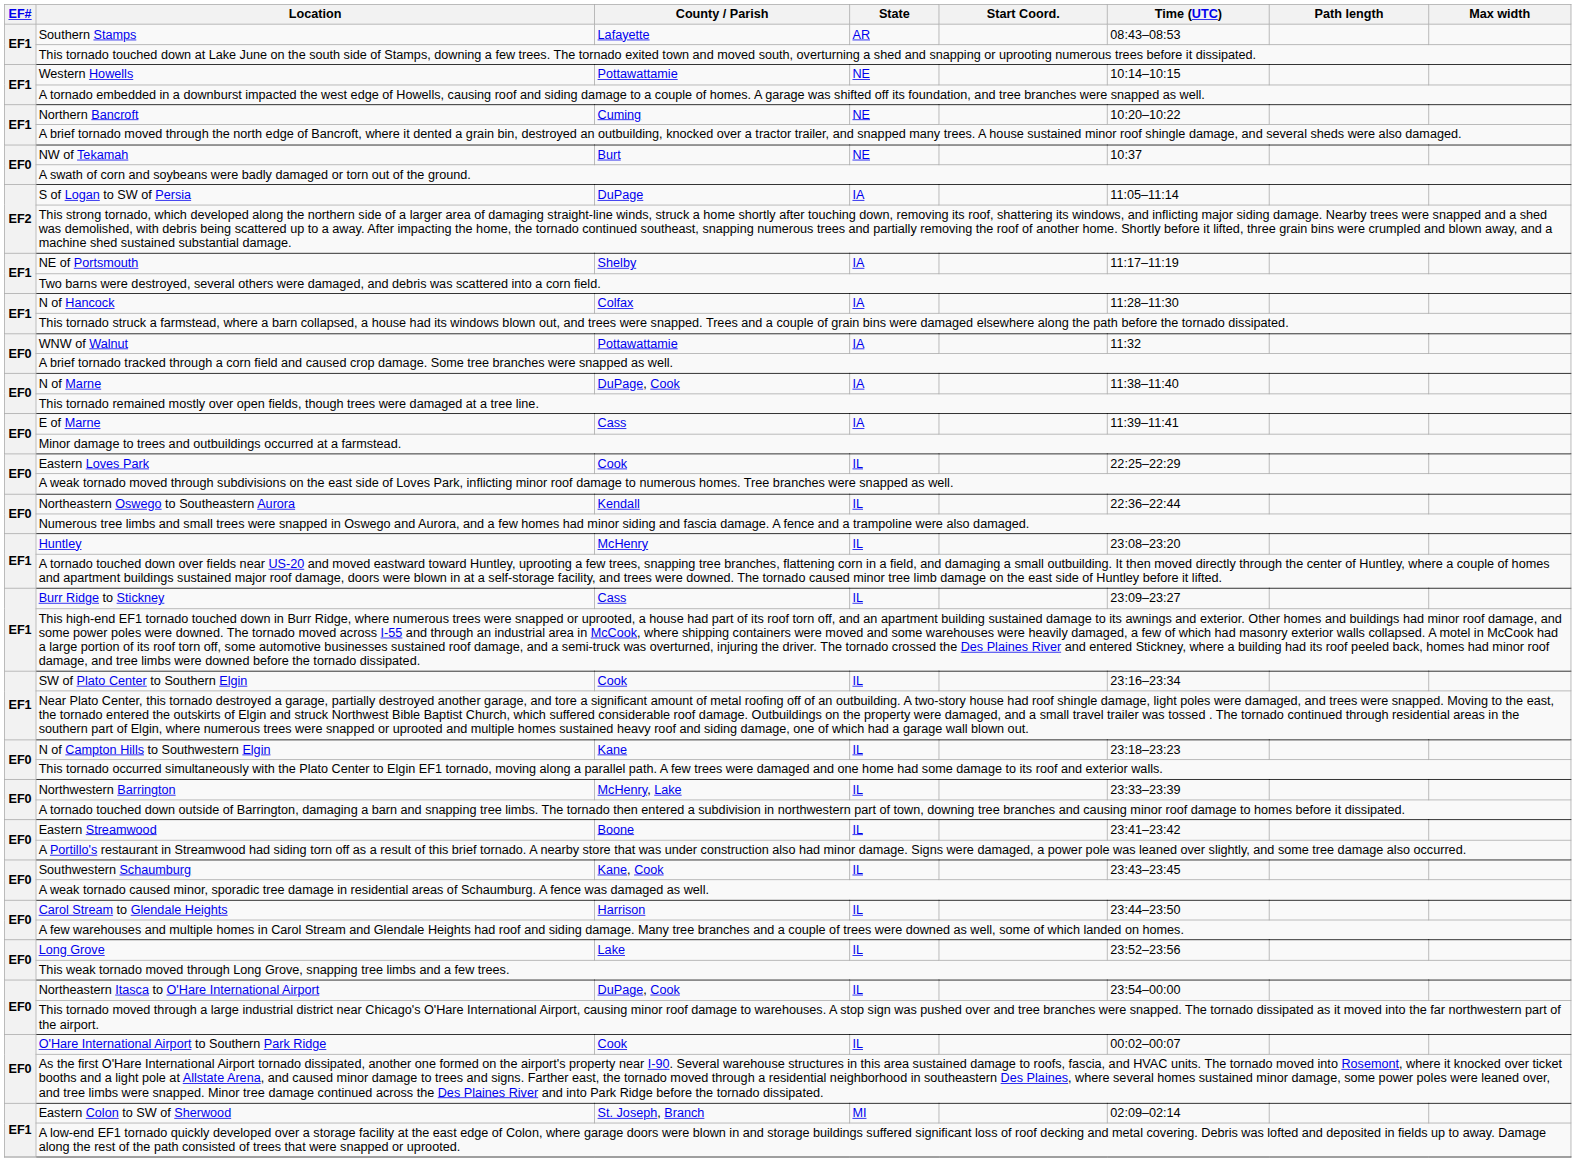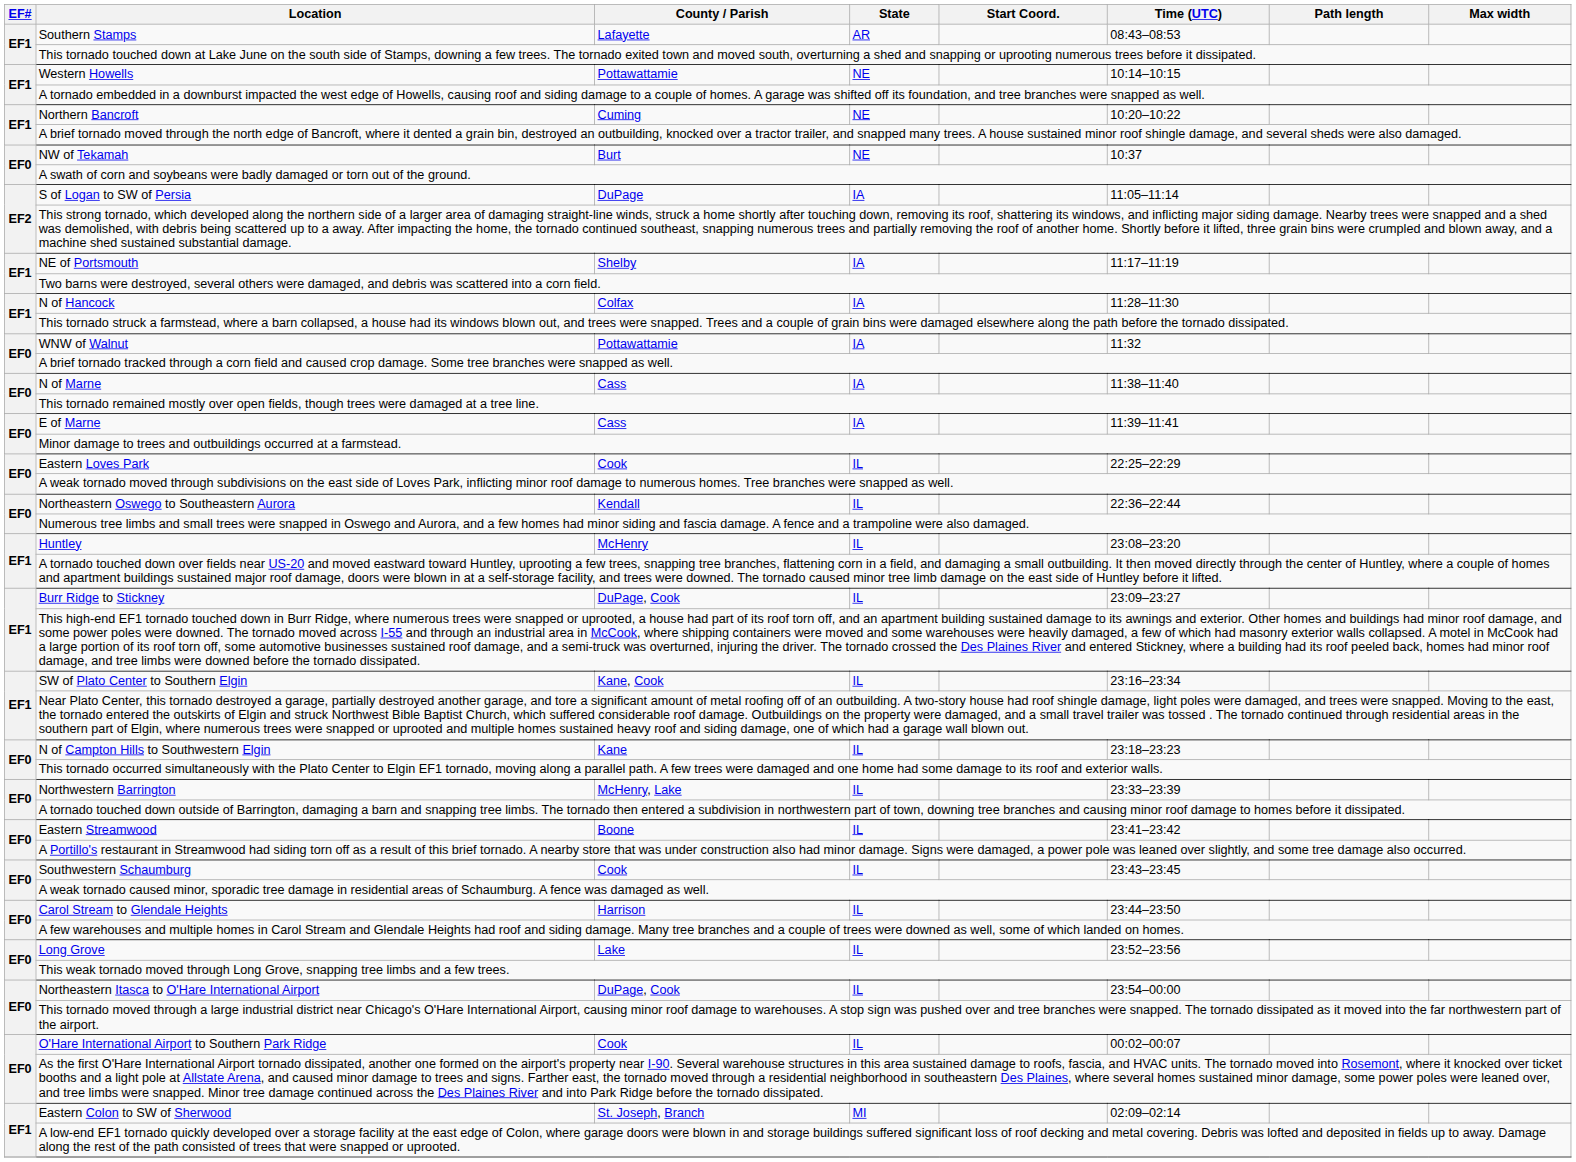(639, 383) DuPage, Cook -> (612, 383) Cass
(612, 598) Cass -> (639, 598) DuPage, Cook
(612, 681) Cook -> (631, 681) Kane, Cook
(631, 869) Kane, Cook -> (612, 869) Cook
